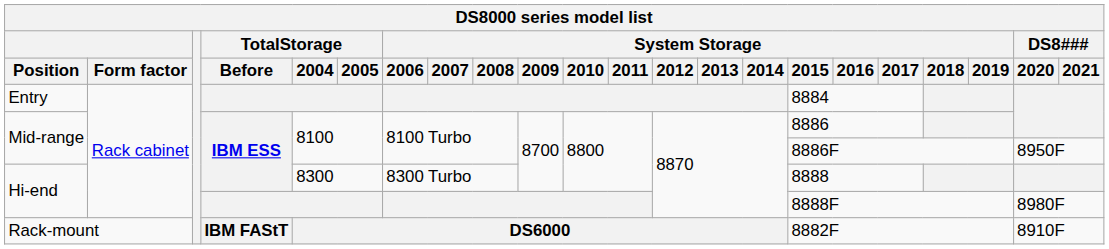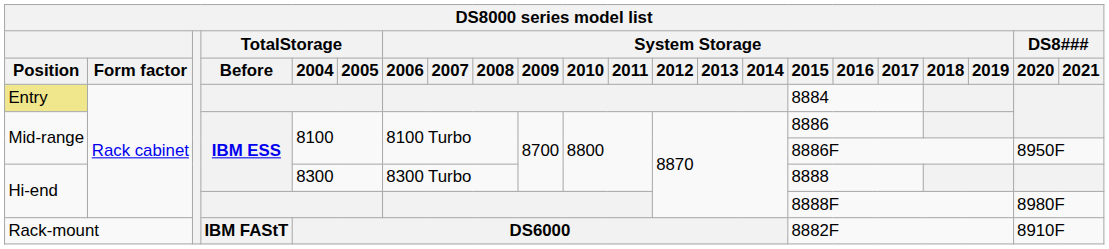(28, 97) no background -> (28, 97) khaki background
